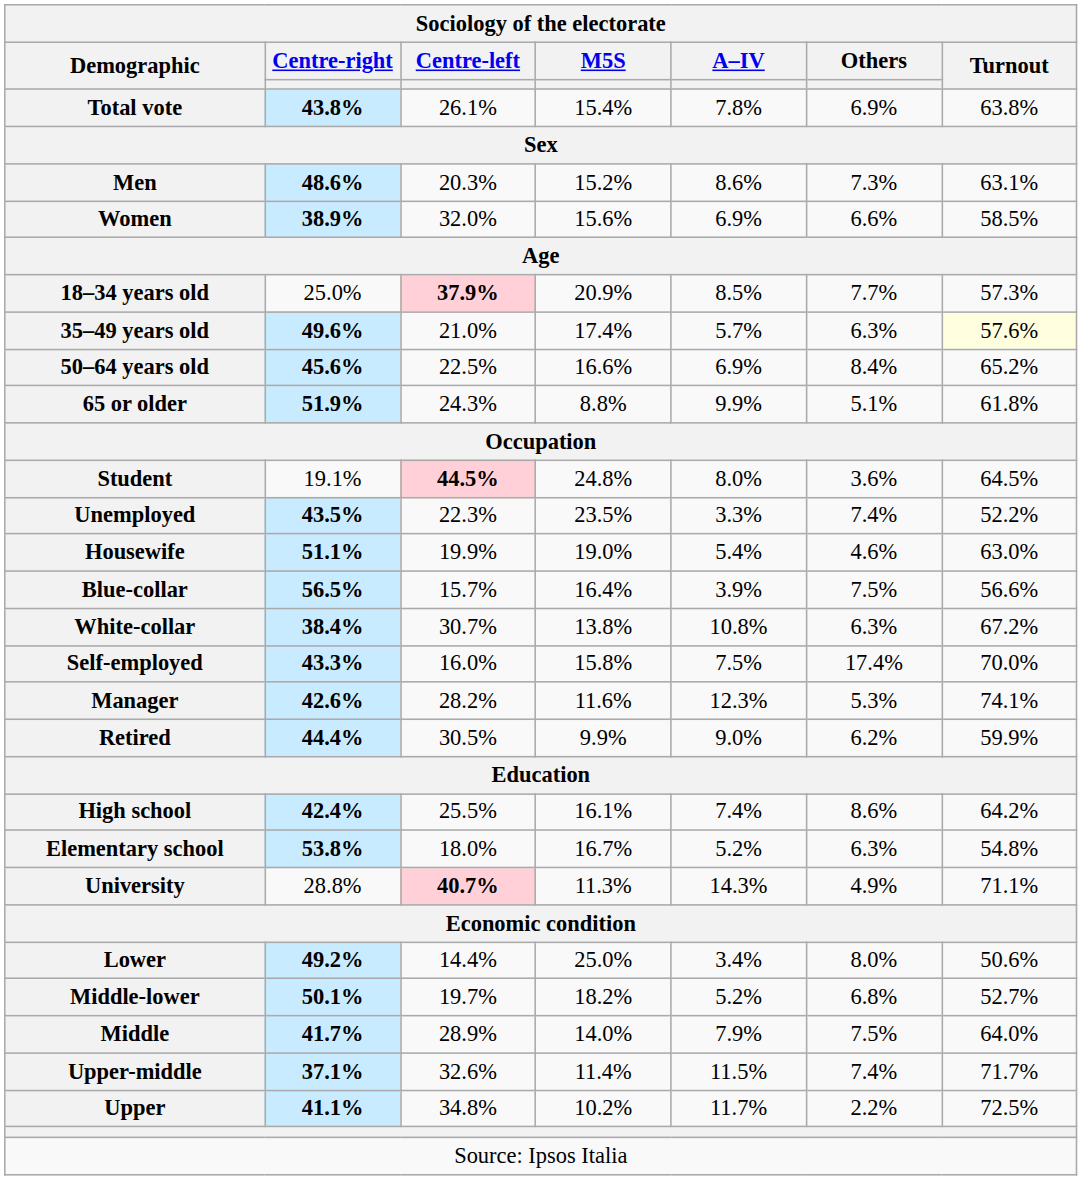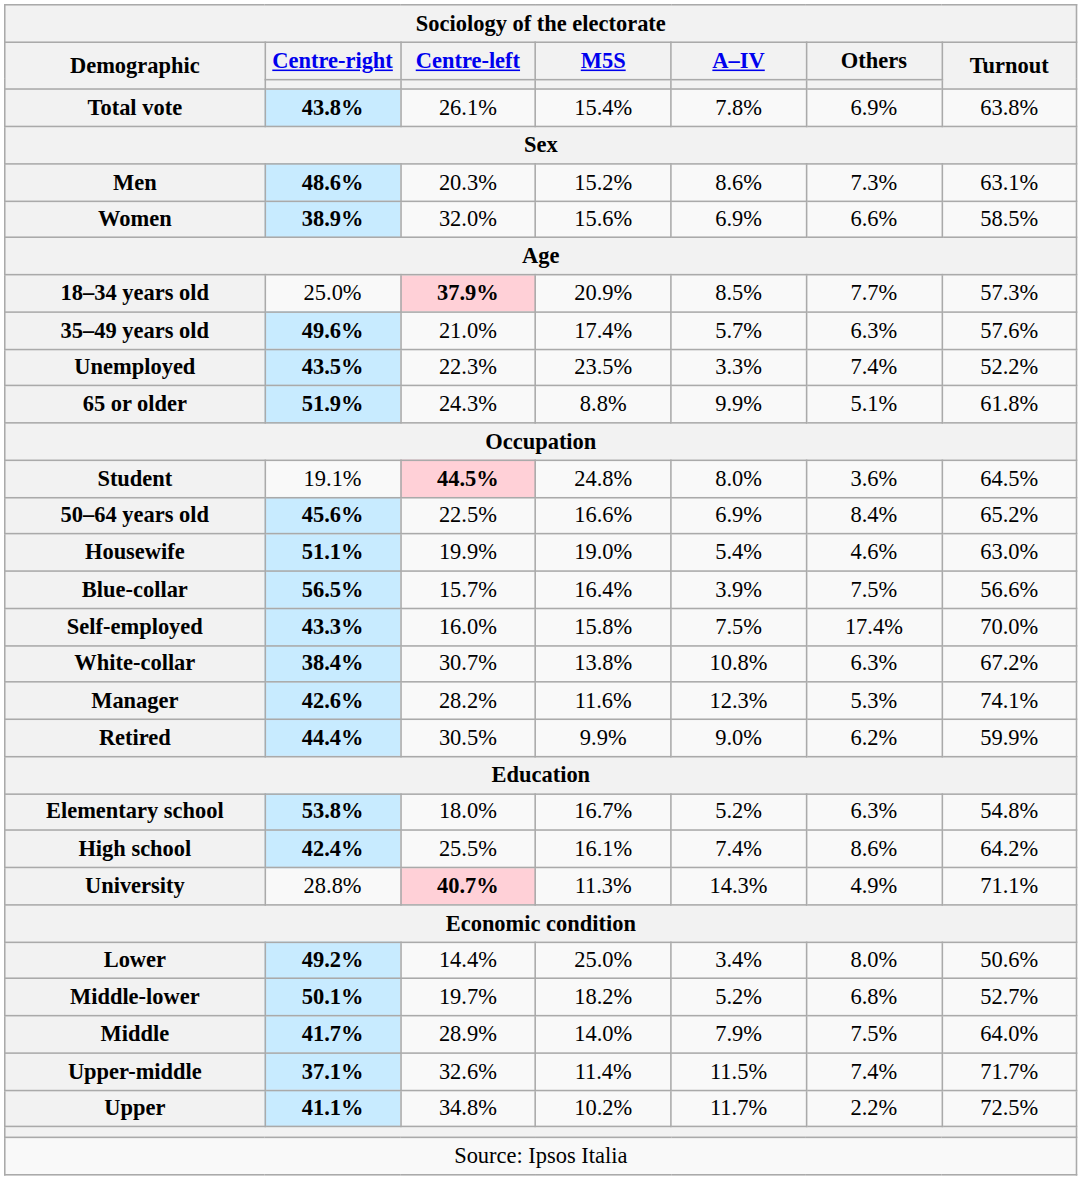(1009, 330) lightyellow background -> (1009, 330) no background
rows swapped: (135, 367) <-> (135, 515)
rows swapped: (135, 626) <-> (135, 663)
rows swapped: (135, 849) <-> (135, 811)
